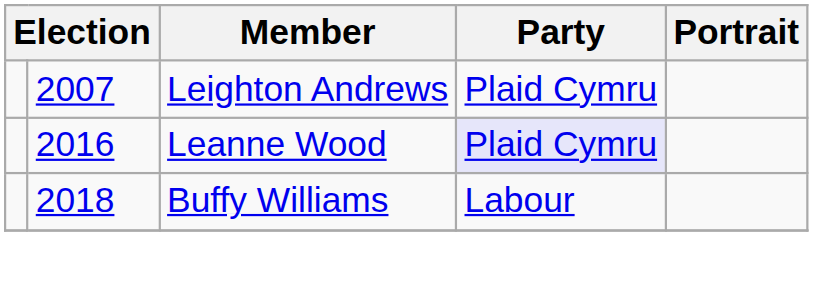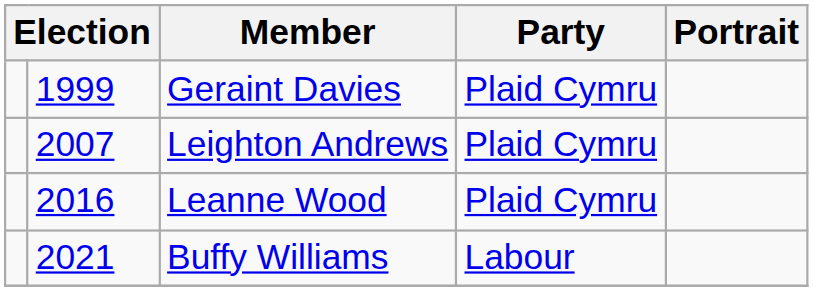+ row: (284, 88)
(561, 144) lavender background -> (561, 200) no background
(75, 200) 2018 -> (75, 256) 2021
